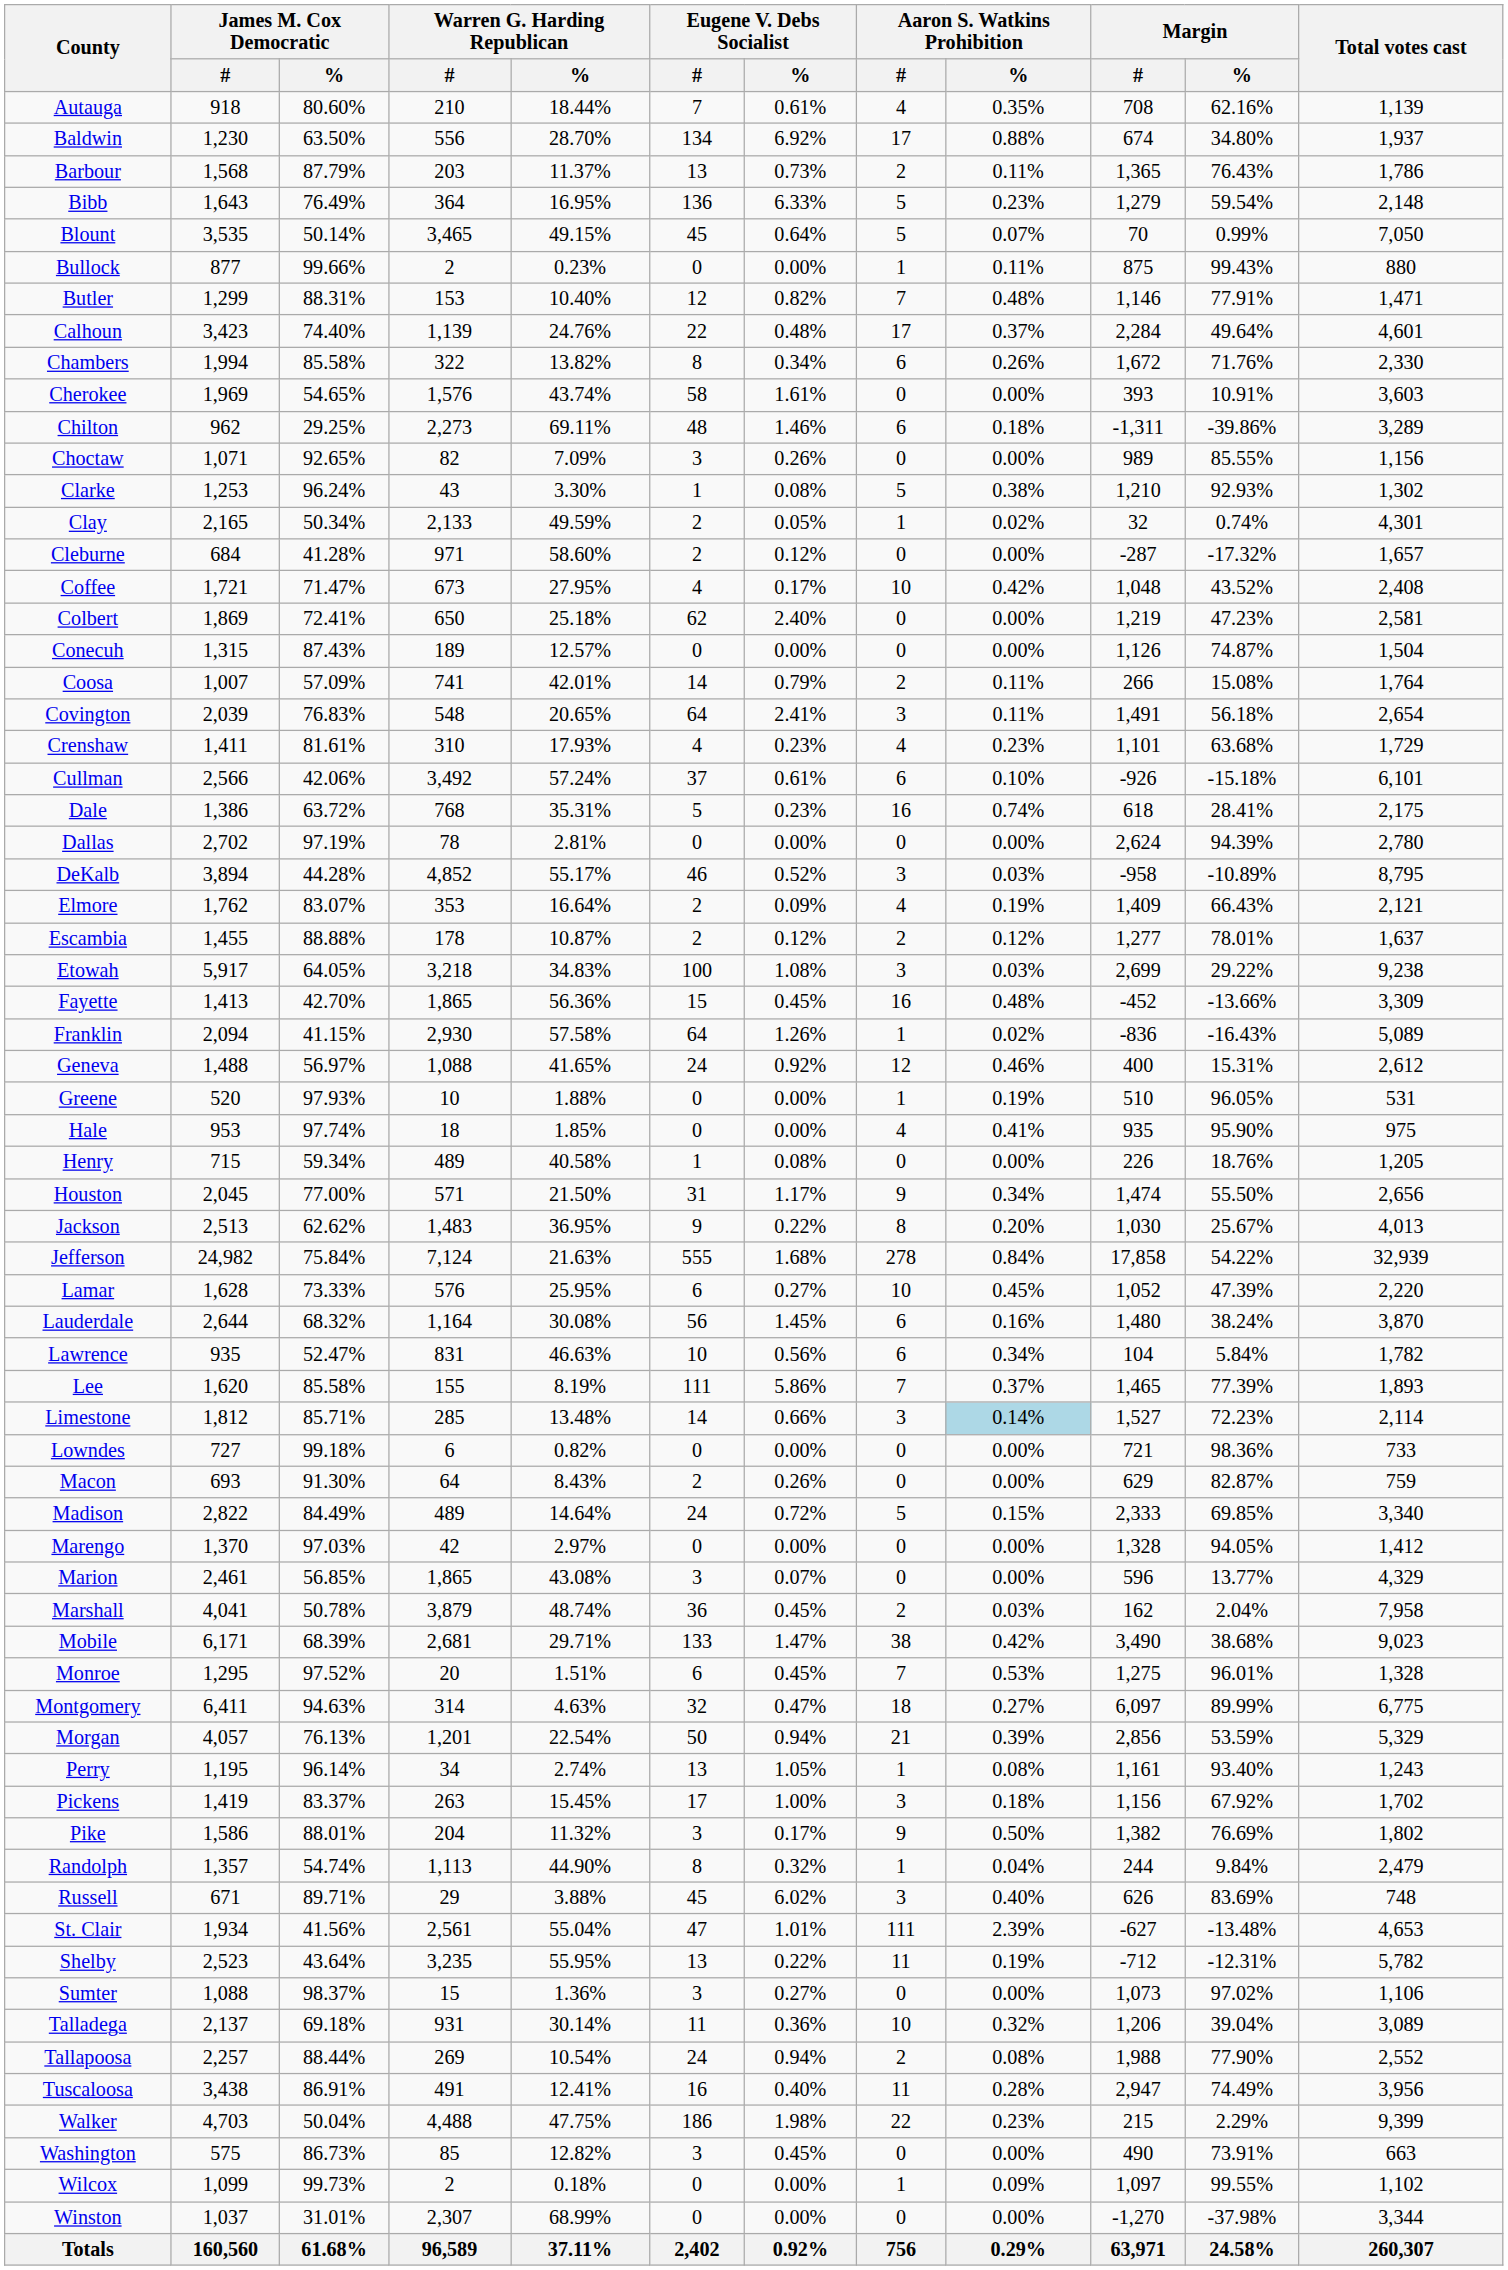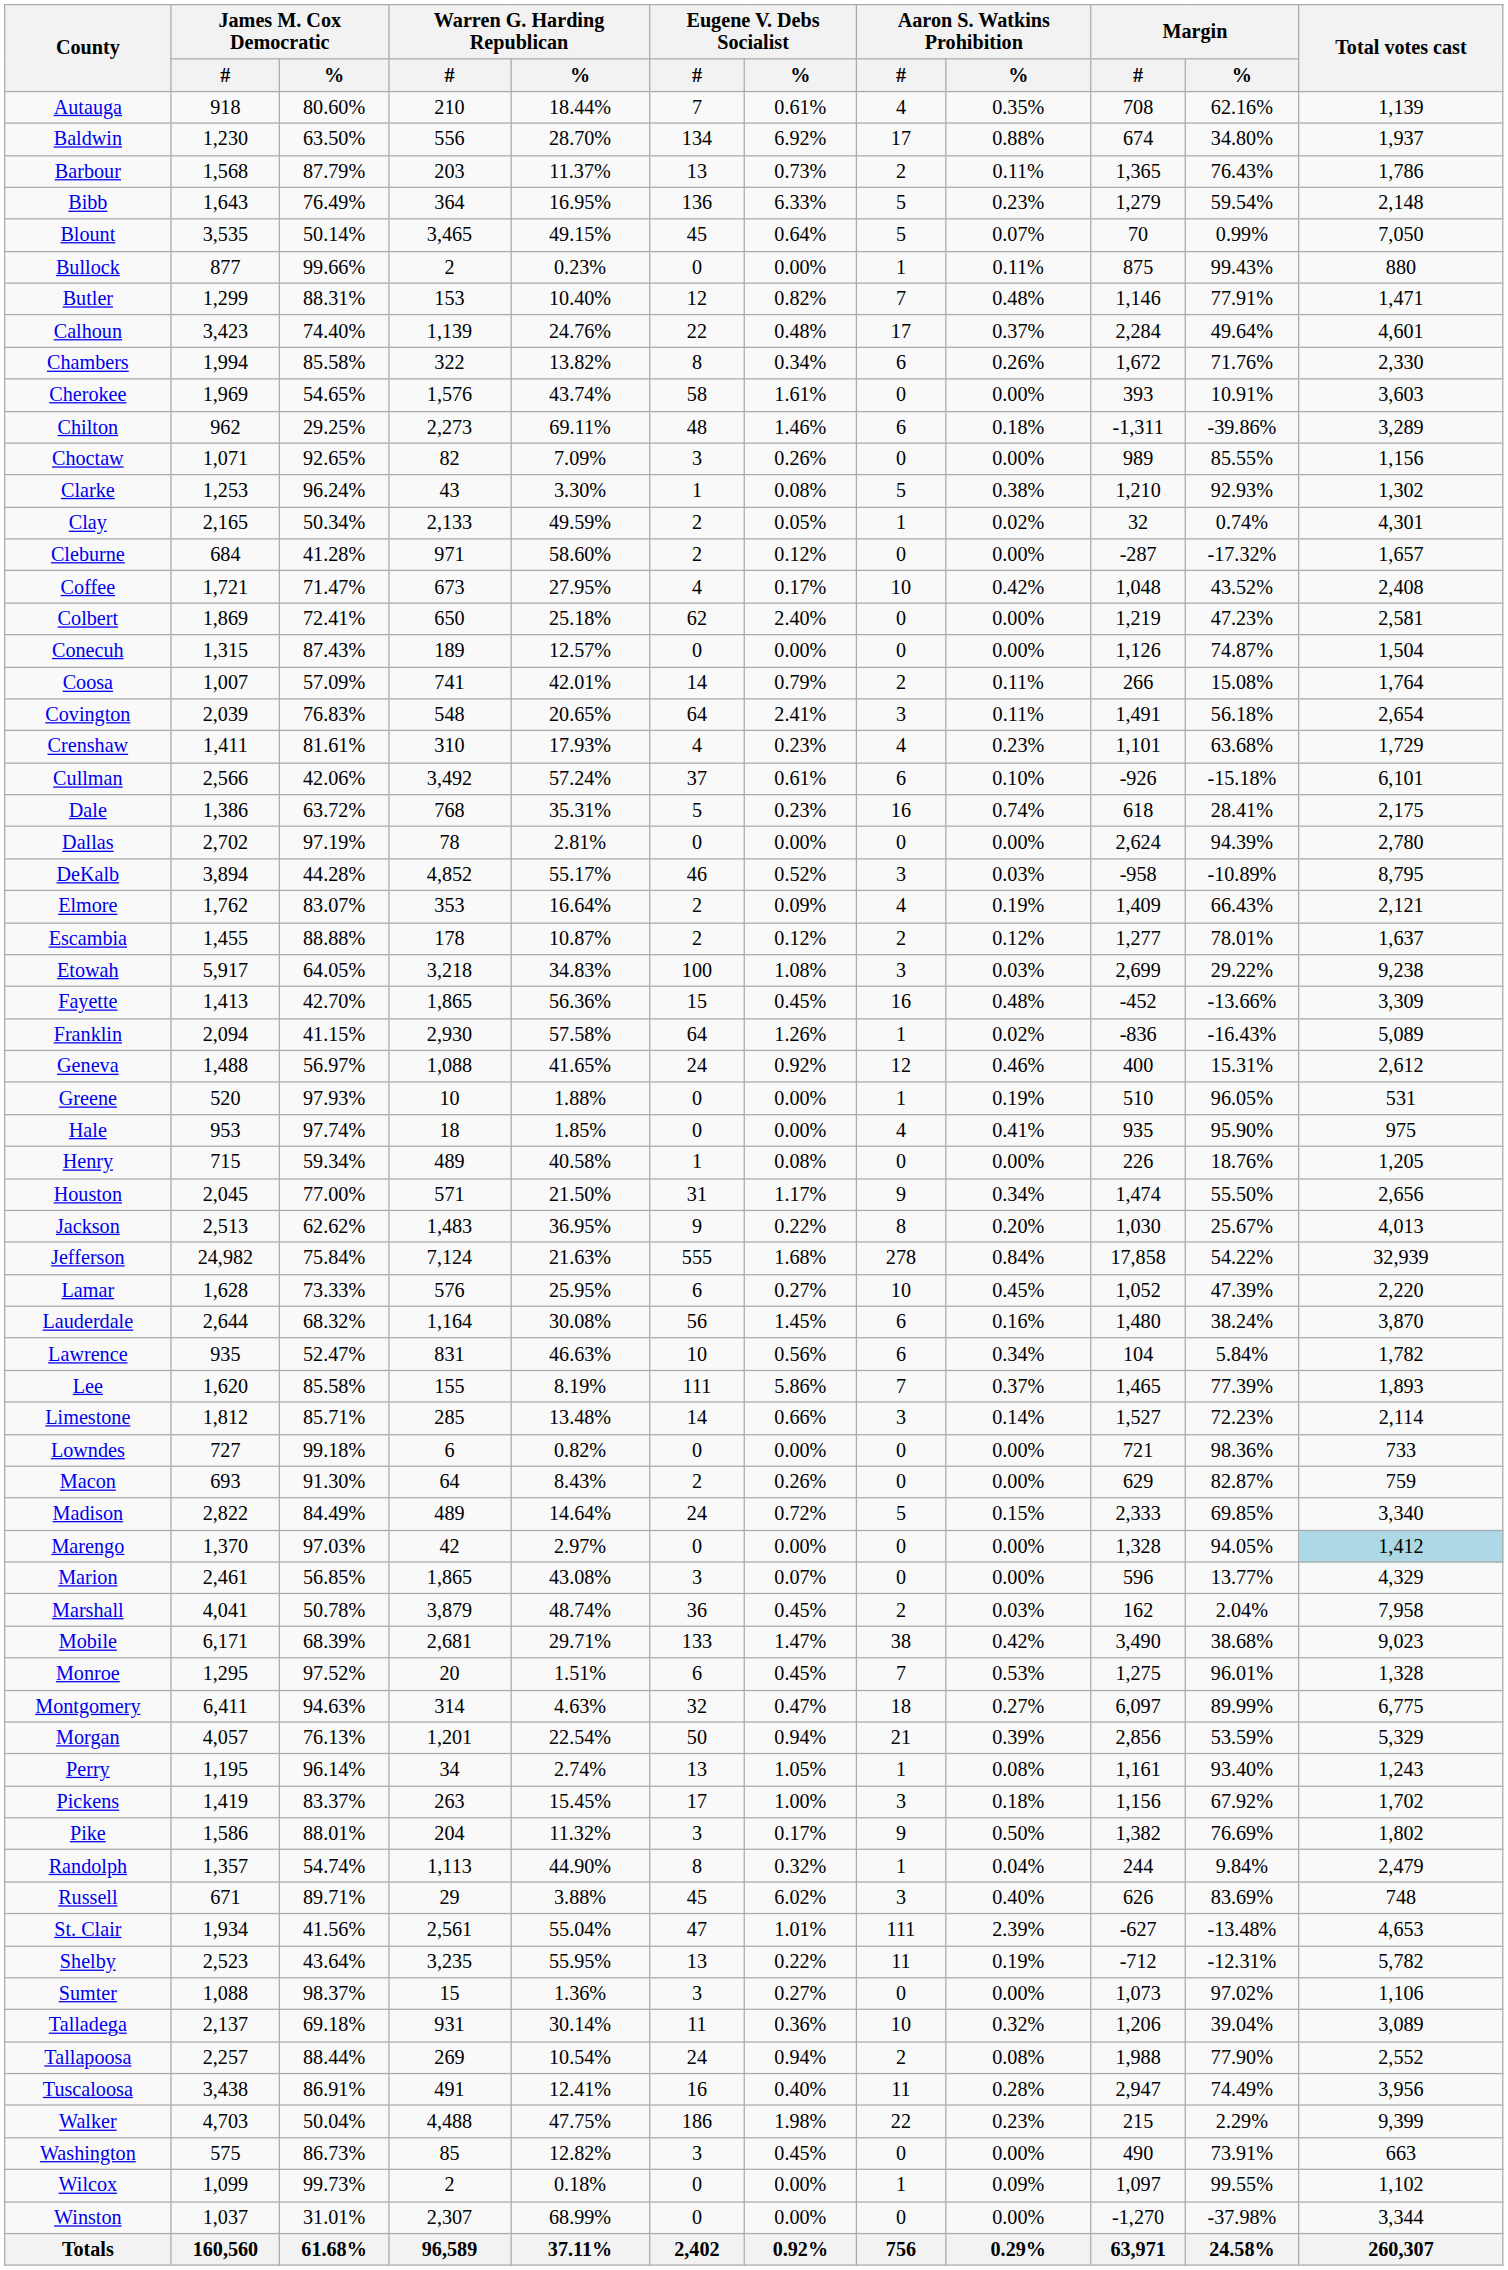(1018, 1417) lightblue background -> (1018, 1417) no background
(1401, 1545) no background -> (1401, 1545) lightblue background
